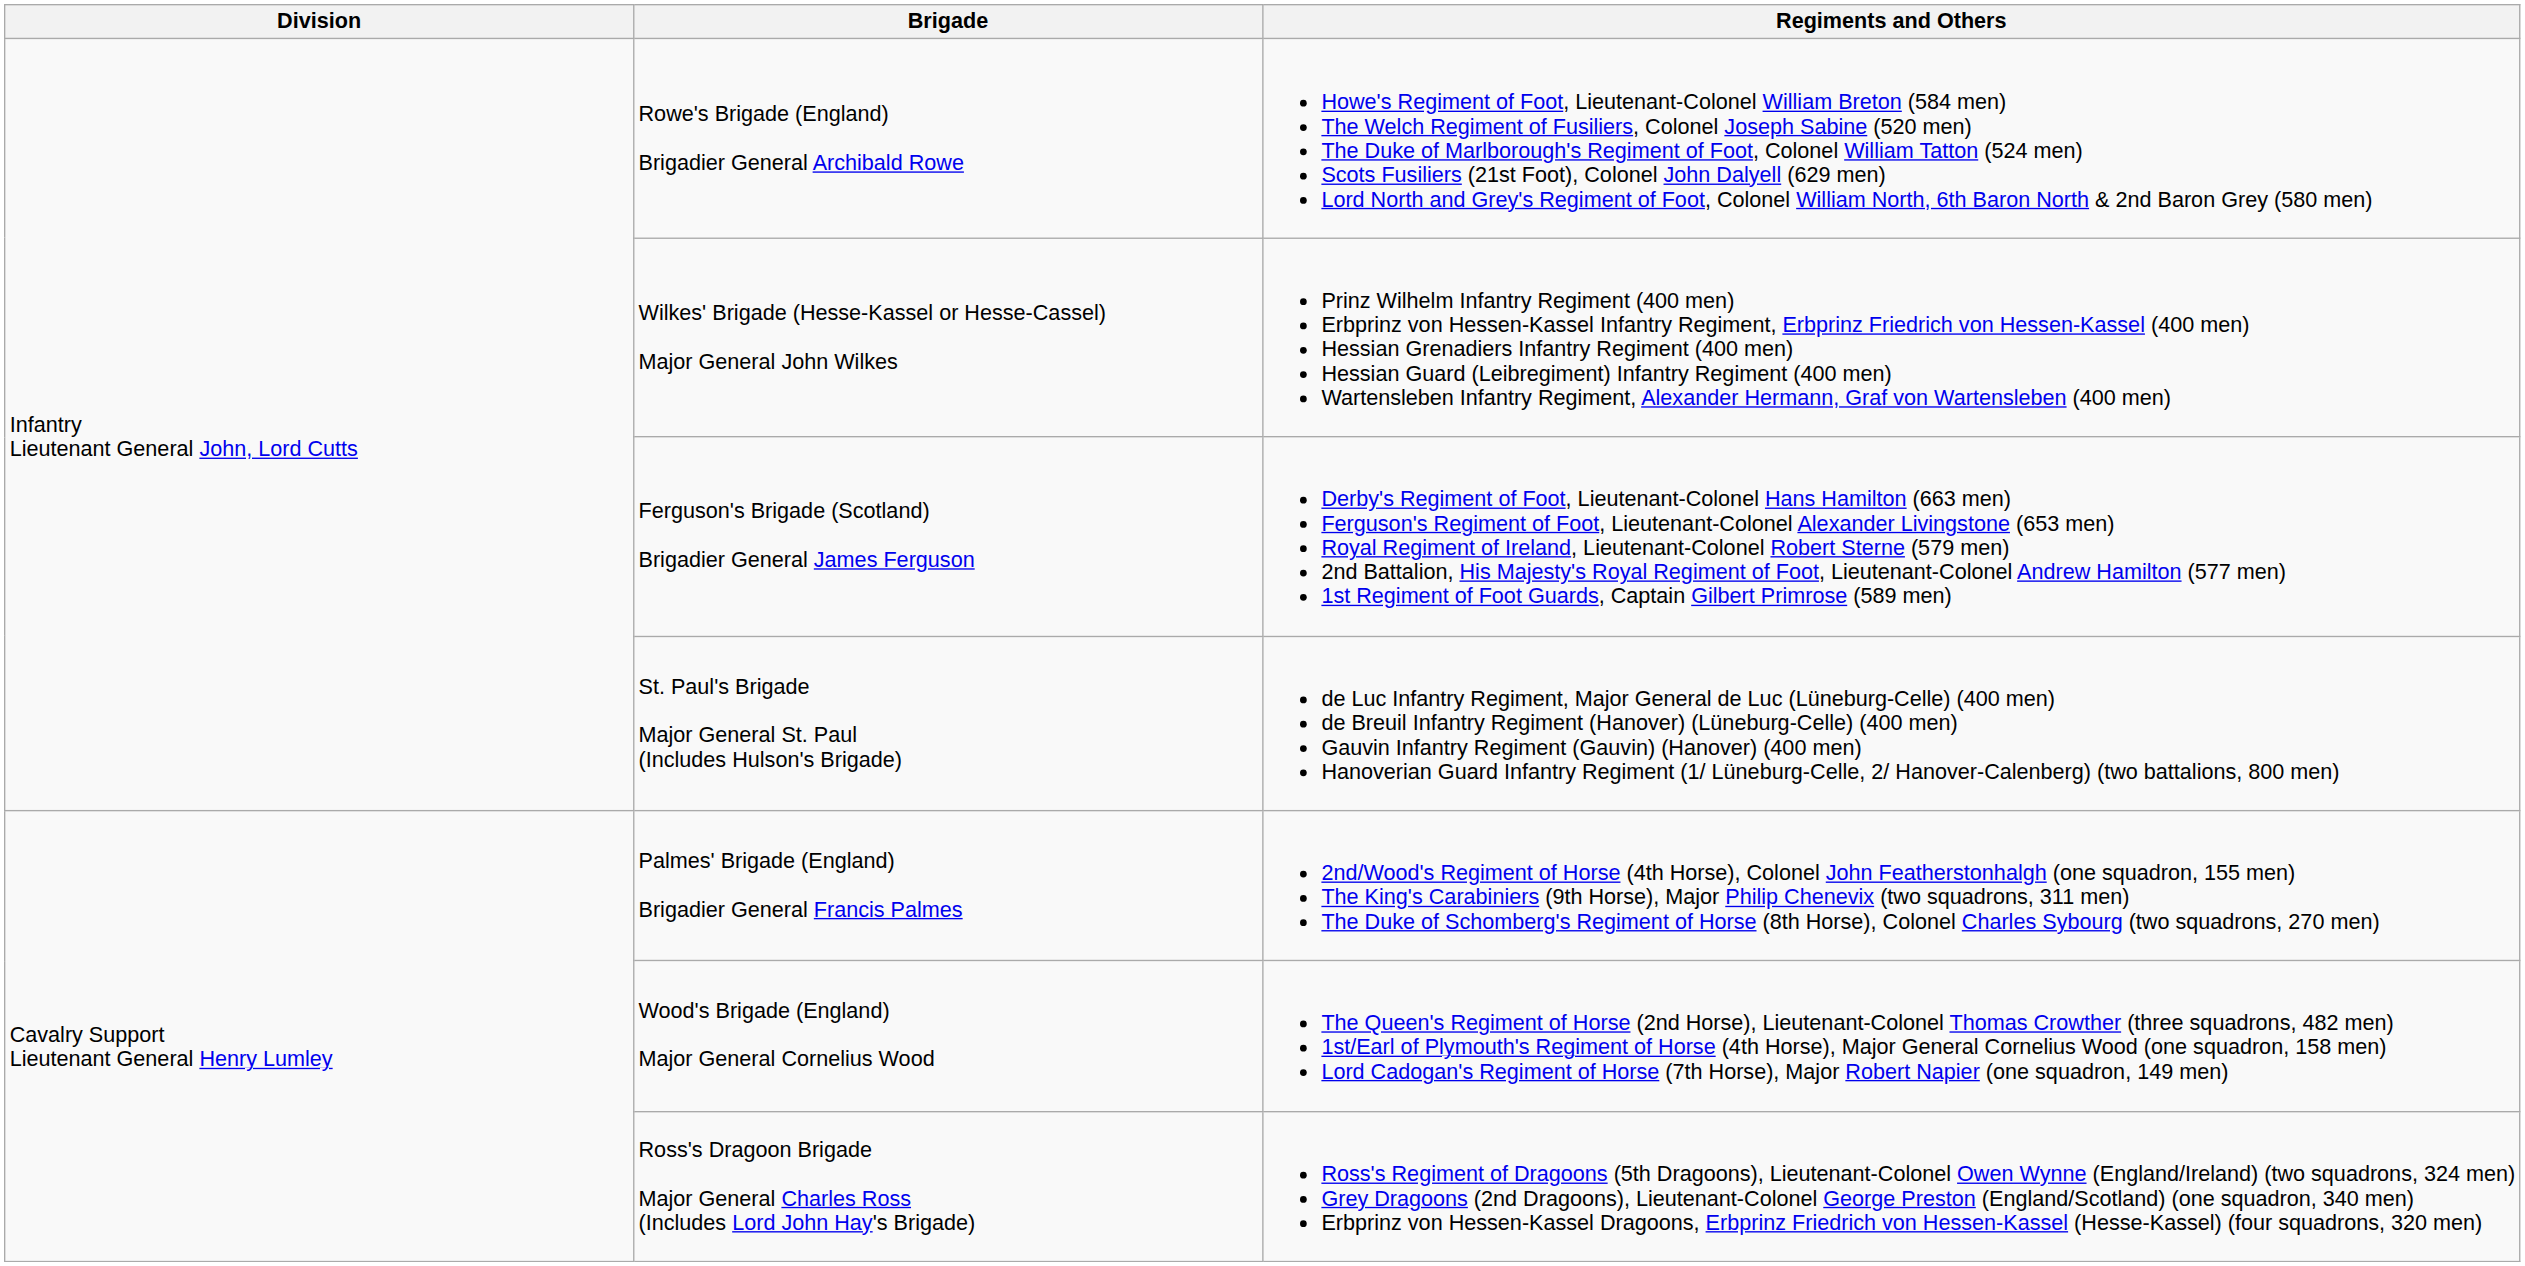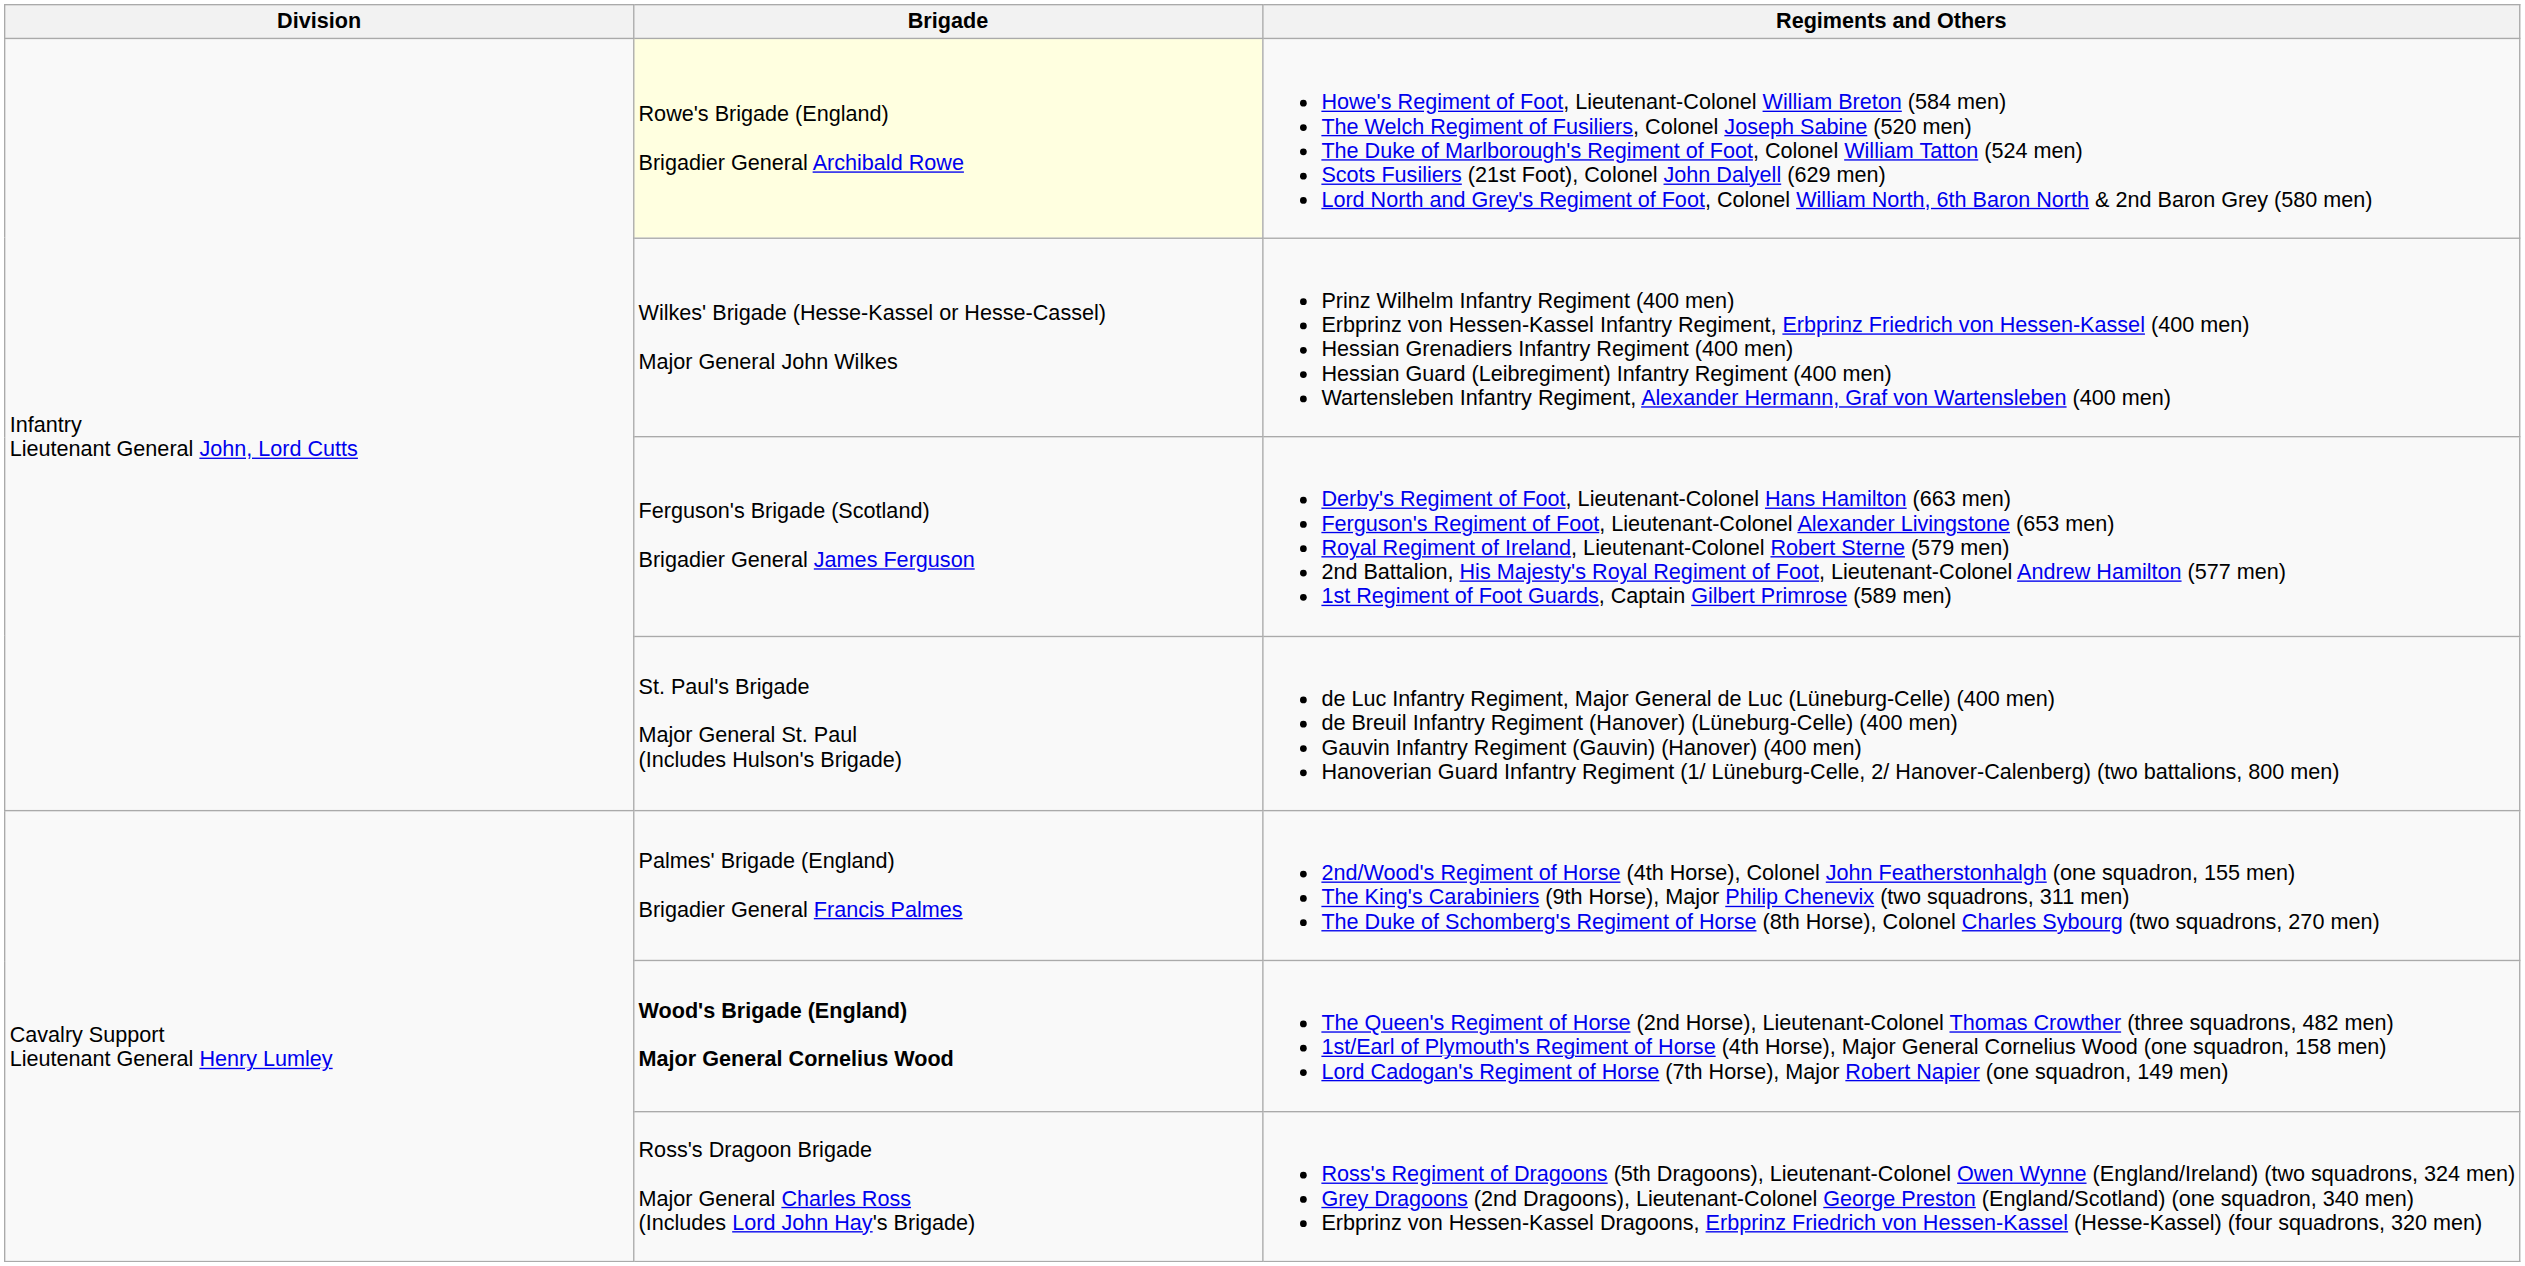(801, 138) no background -> (801, 138) lightyellow background
(787, 1035) normal -> (796, 1035) bold
